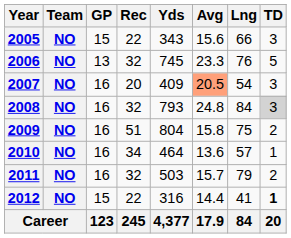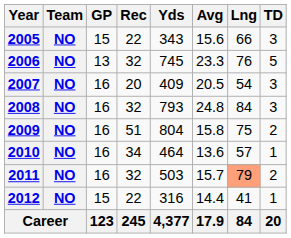(210, 84) lightsalmon background -> (210, 84) no background
(273, 107) lightgrey background -> (273, 107) no background
(244, 175) no background -> (244, 175) lightsalmon background
(273, 198) bold -> (273, 198) normal
